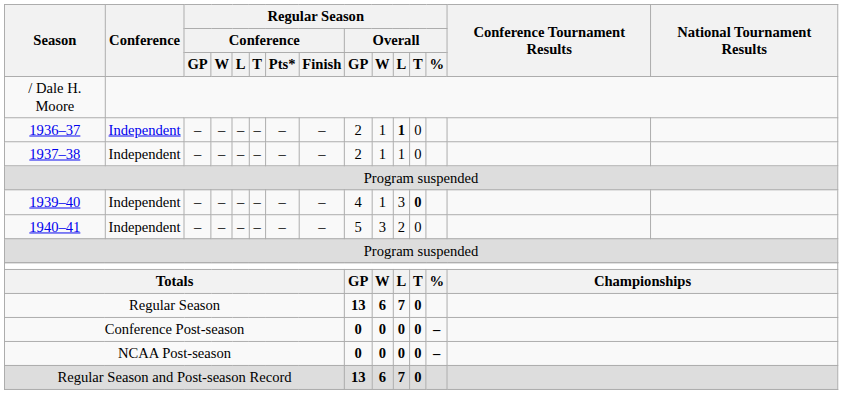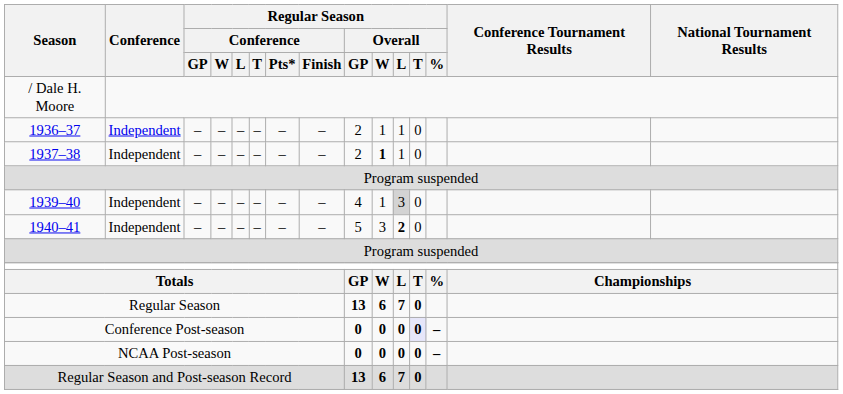(401, 130) bold -> (401, 130) normal
(382, 154) normal -> (382, 154) bold
(401, 202) no background -> (401, 202) lightgrey background
(418, 202) bold -> (418, 202) normal
(401, 226) normal -> (401, 226) bold
(418, 329) no background -> (418, 329) lavender background
